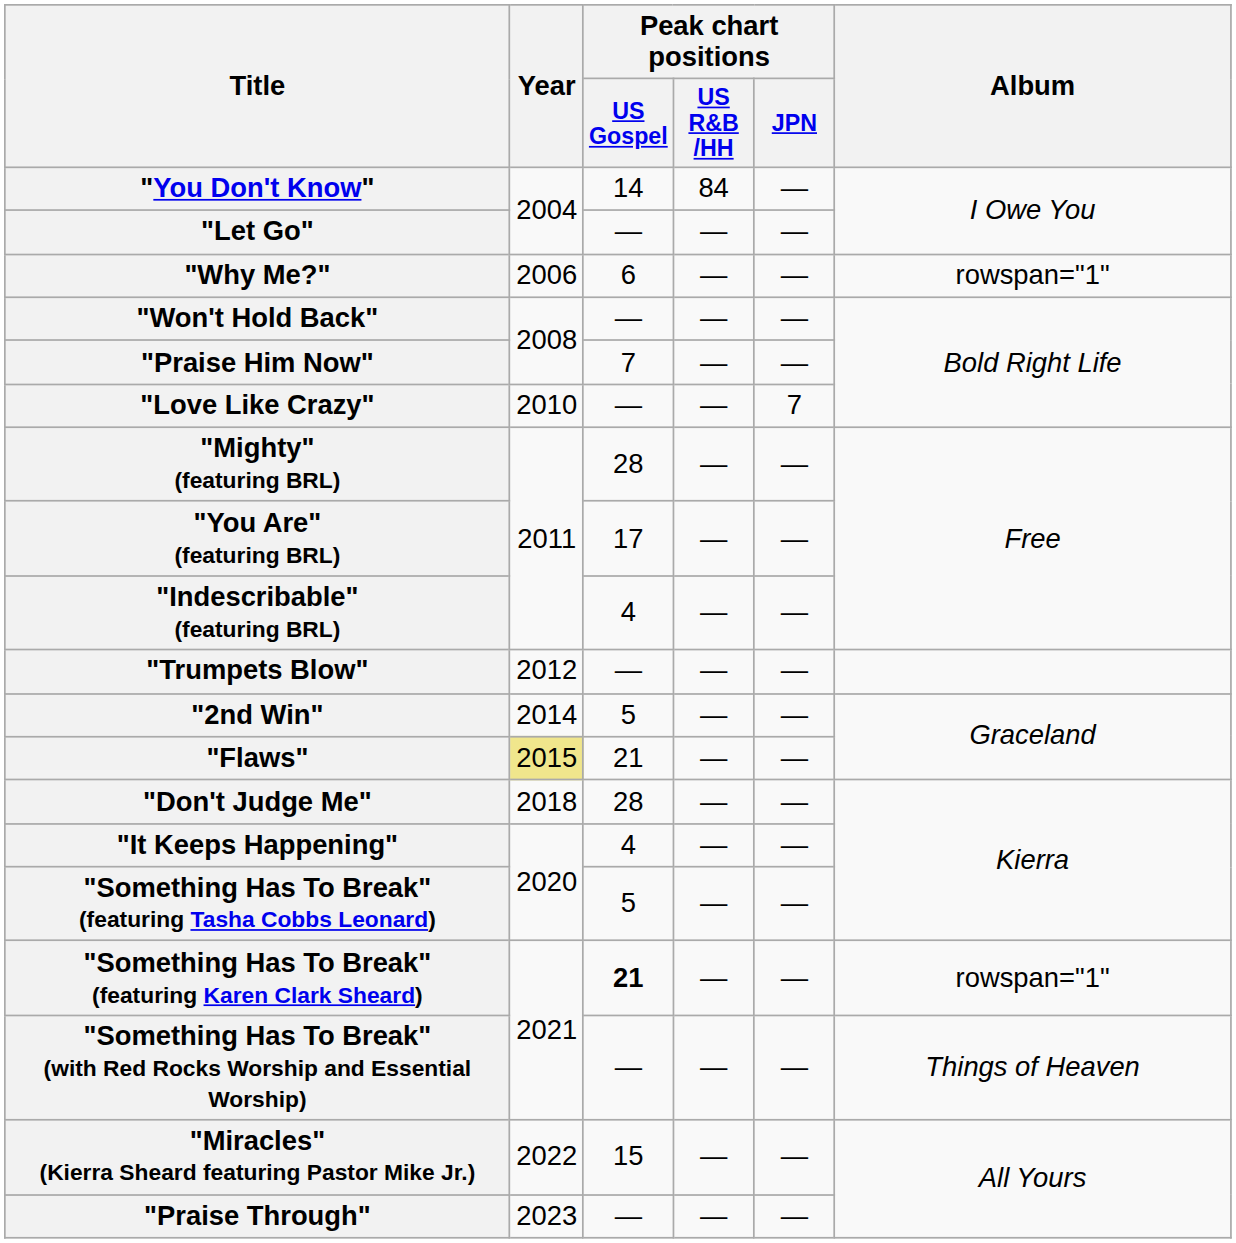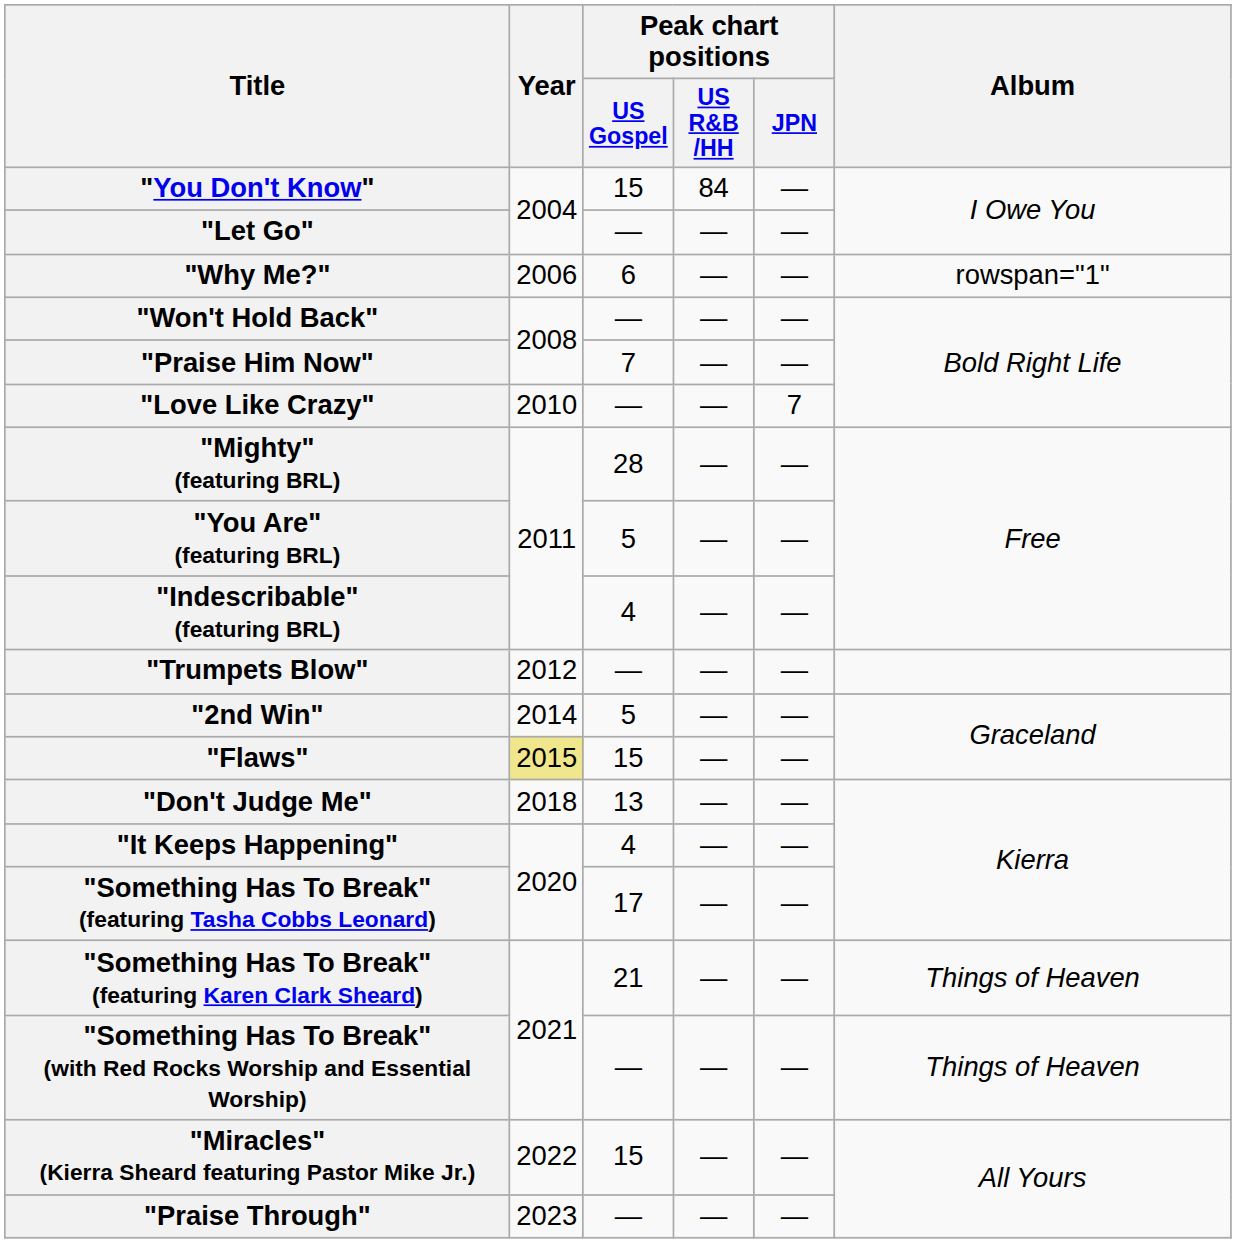(628, 188) 14 -> (628, 188) 15
(628, 538) 17 -> (628, 538) 5
(628, 757) 21 -> (628, 757) 15
(628, 801) 28 -> (628, 801) 13
(628, 903) 5 -> (628, 903) 17
(628, 977) bold -> (628, 977) normal
(1033, 977) rowspan="1" -> (1033, 977) Things of Heaven
